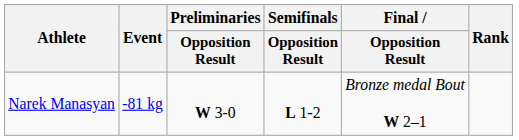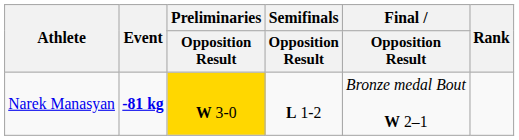(143, 104) normal -> (143, 104) bold
(215, 113) no background -> (216, 113) gold background
